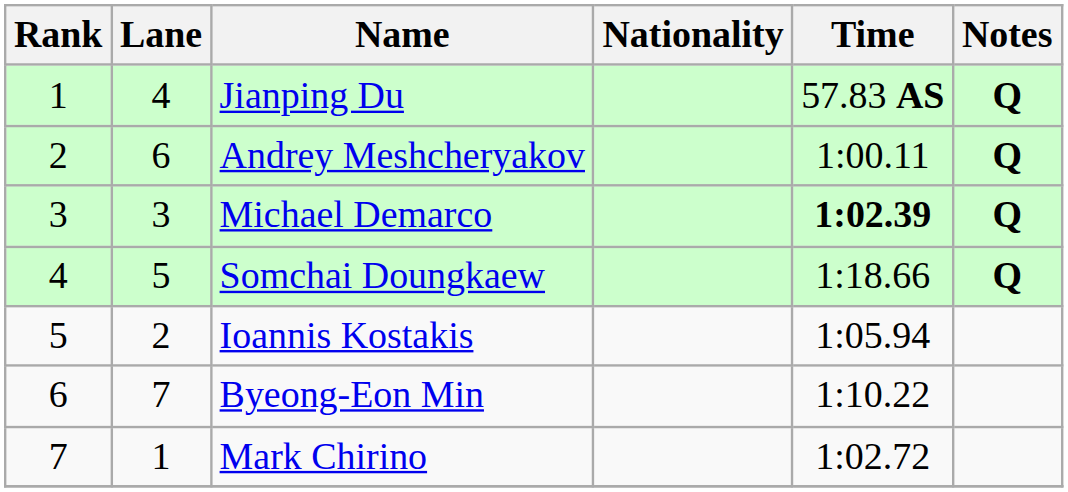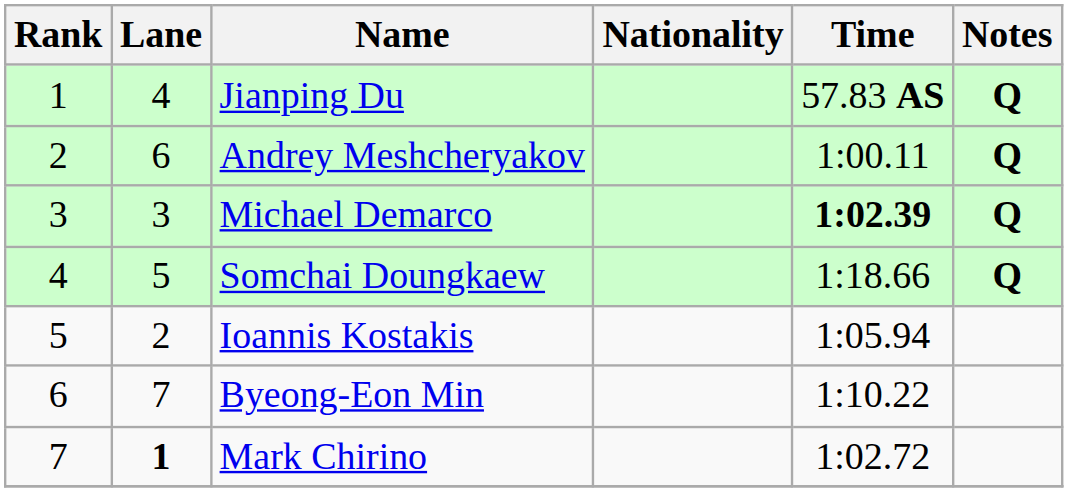(161, 455) normal -> (161, 455) bold
